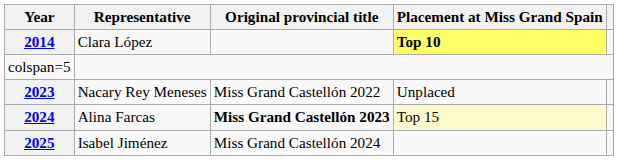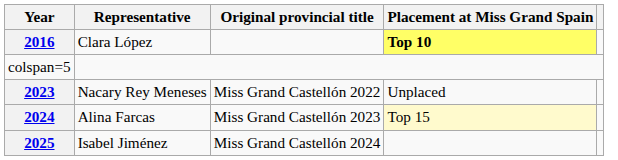(39, 42) 2014 -> (39, 42) 2016
(302, 117) bold -> (297, 117) normal
